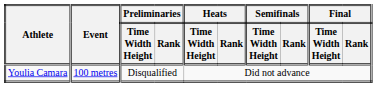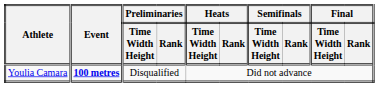(95, 73) normal -> (96, 73) bold
